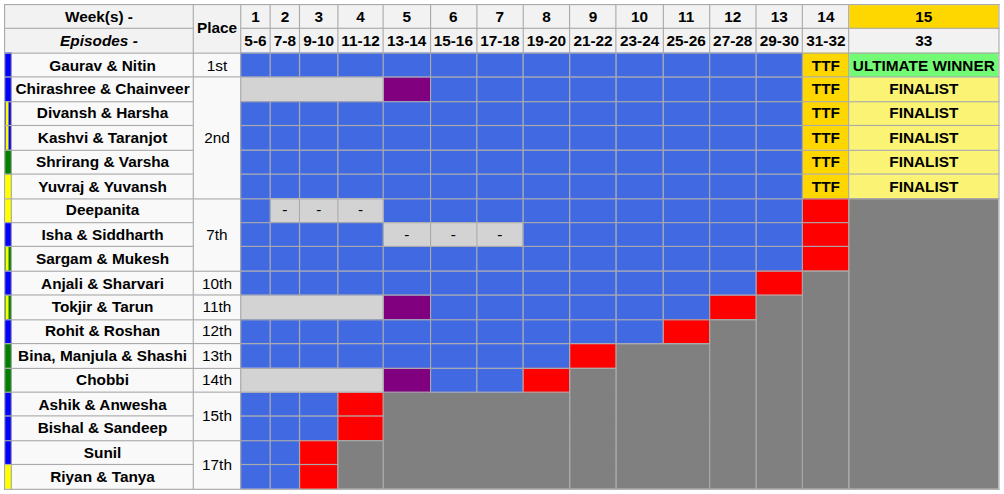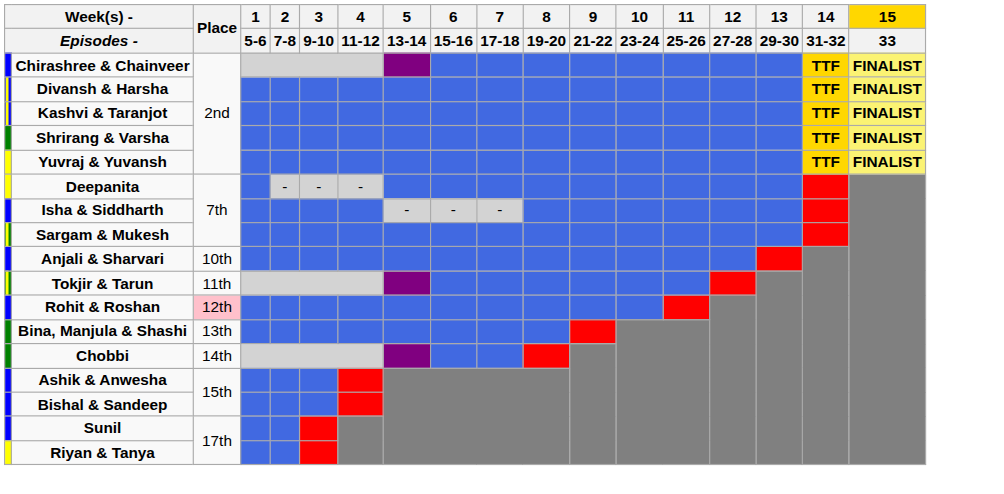- row: (103, 65)
(217, 331) no background -> (217, 307) pink background
